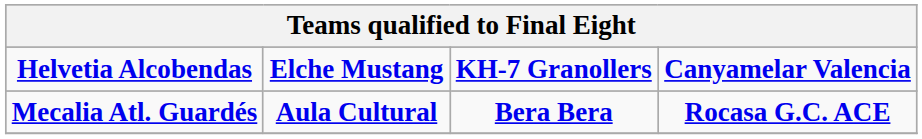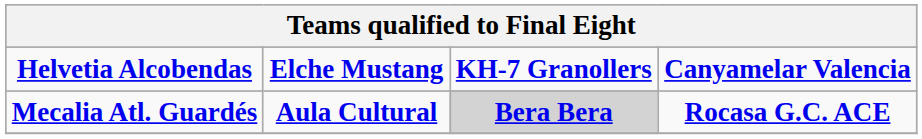(554, 111) no background -> (554, 111) lightgrey background
